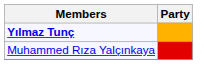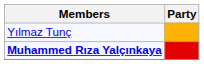(41, 32) bold -> (39, 32) normal
(81, 51) normal -> (84, 51) bold
